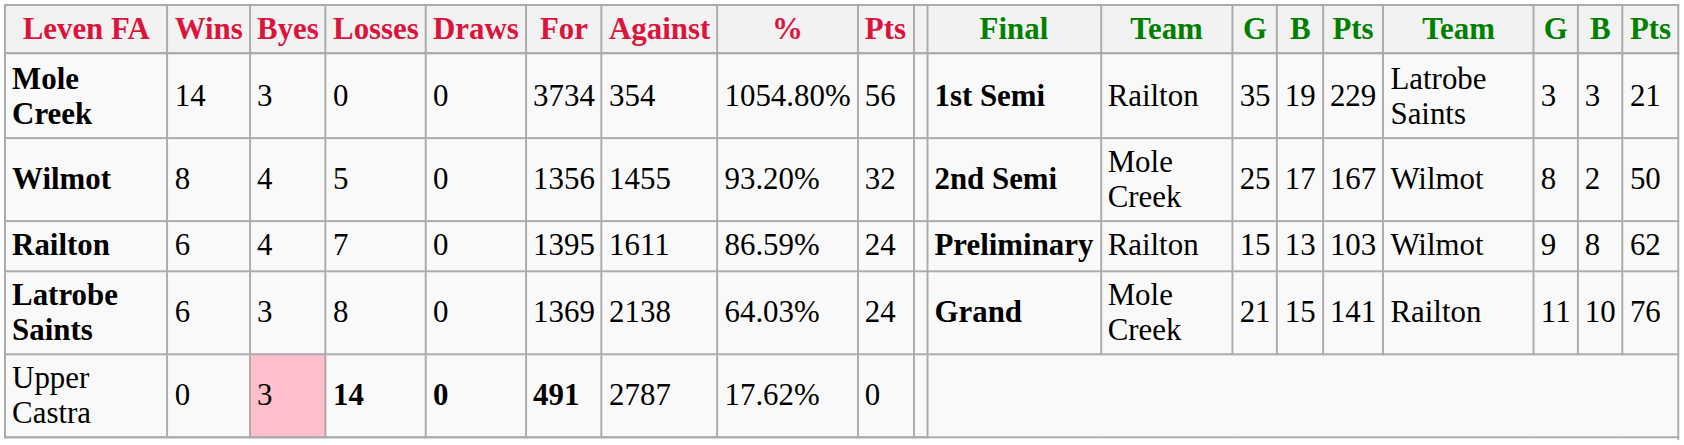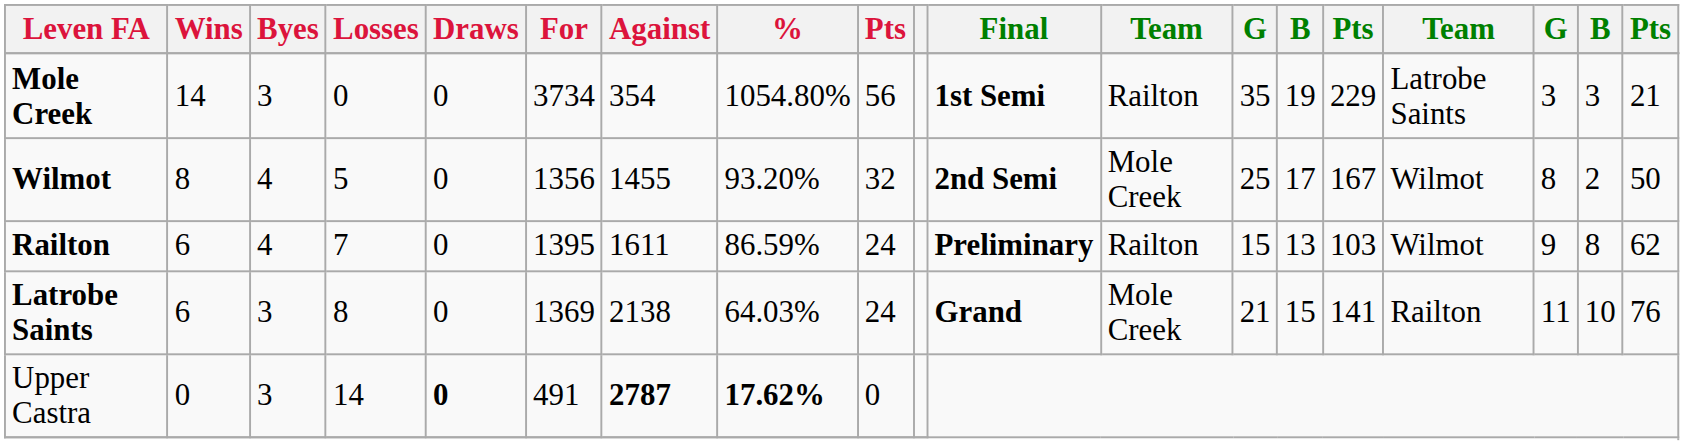(265, 395) pink background -> (265, 395) no background
(348, 395) bold -> (348, 395) normal
(556, 395) bold -> (556, 395) normal
(640, 395) normal -> (640, 395) bold
(772, 395) normal -> (775, 395) bold
